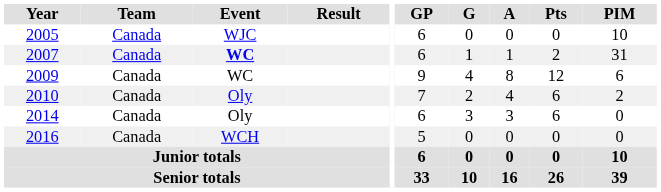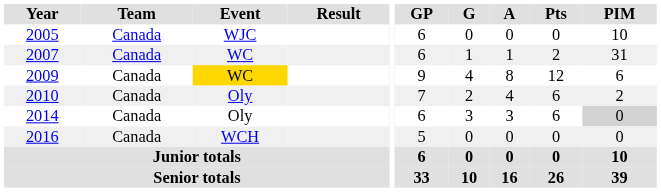(240, 54) bold -> (240, 54) normal
(240, 75) no background -> (240, 75) gold background
(620, 116) no background -> (620, 116) lightgrey background
